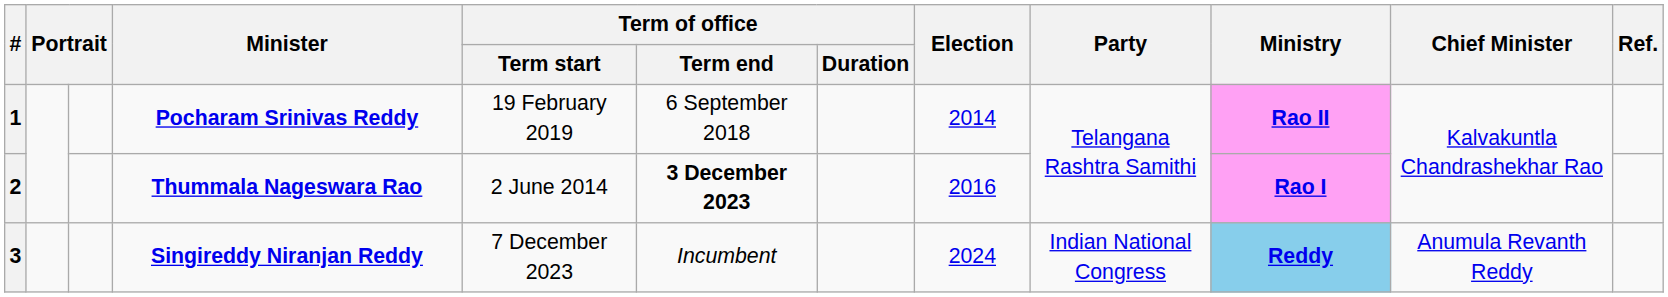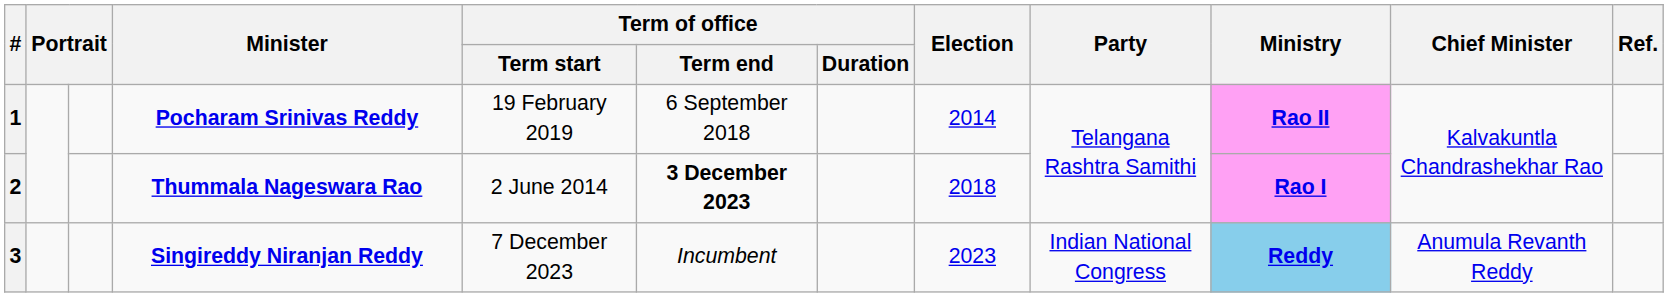(972, 187) 2016 -> (972, 187) 2018
(972, 256) 2024 -> (972, 256) 2023
